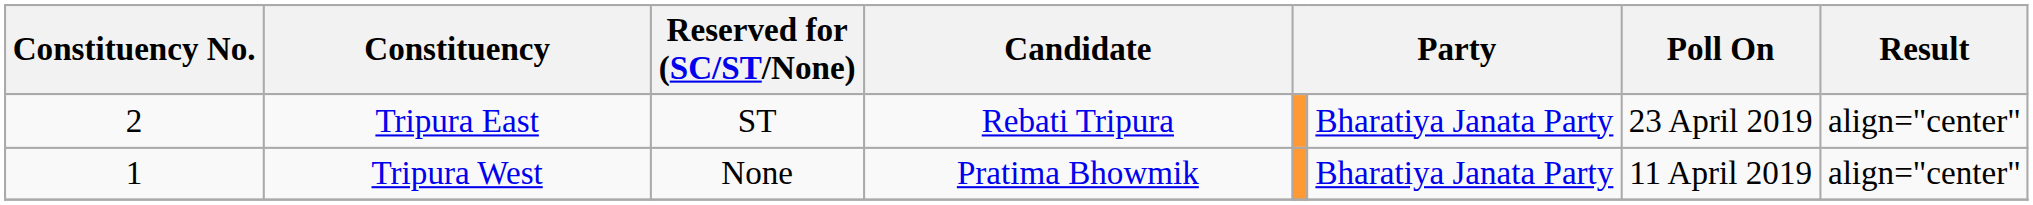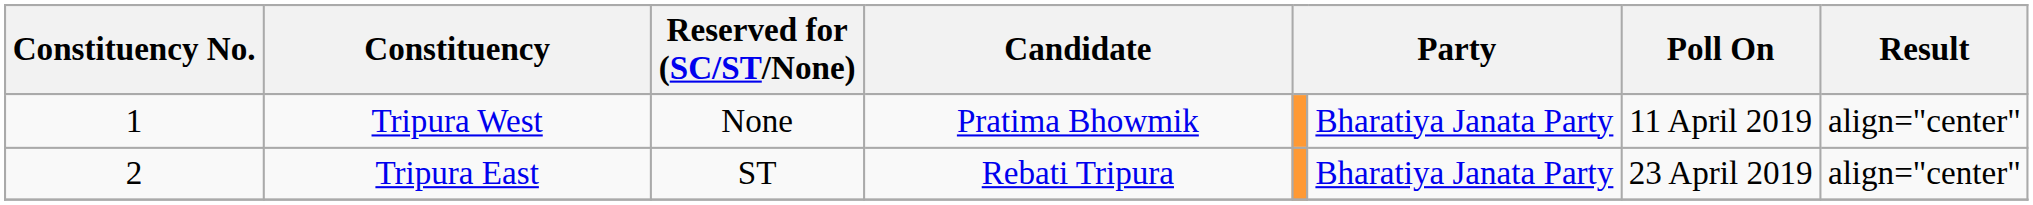rows swapped: (457, 173) <-> (457, 120)
